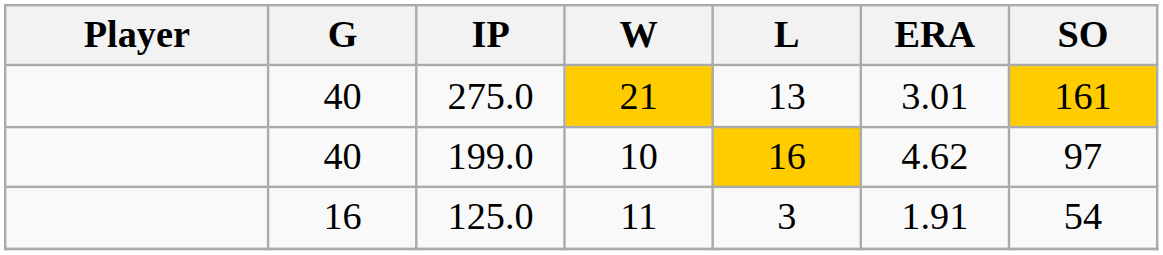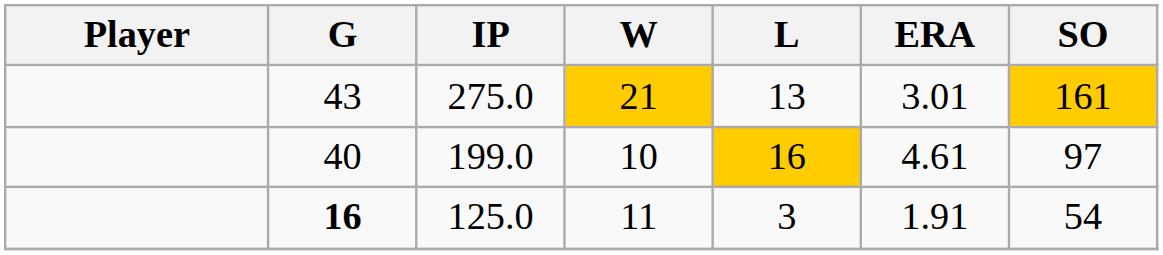(343, 95) 40 -> (343, 95) 43
(935, 156) 4.62 -> (935, 156) 4.61
(343, 216) normal -> (343, 216) bold
